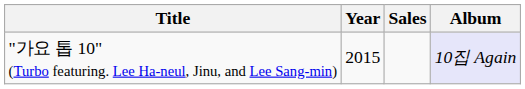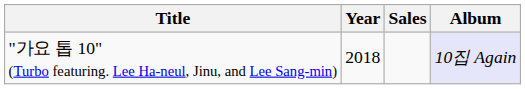(363, 57) 2015 -> (363, 57) 2018
